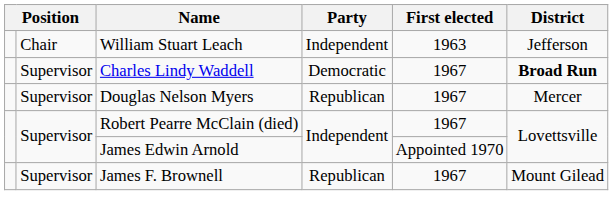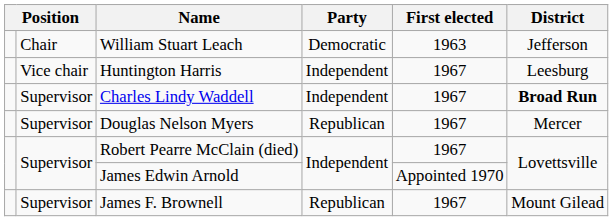(347, 44) Independent -> (347, 44) Democratic
+ row: (161, 70)
(347, 70) Democratic -> (347, 96) Independent
